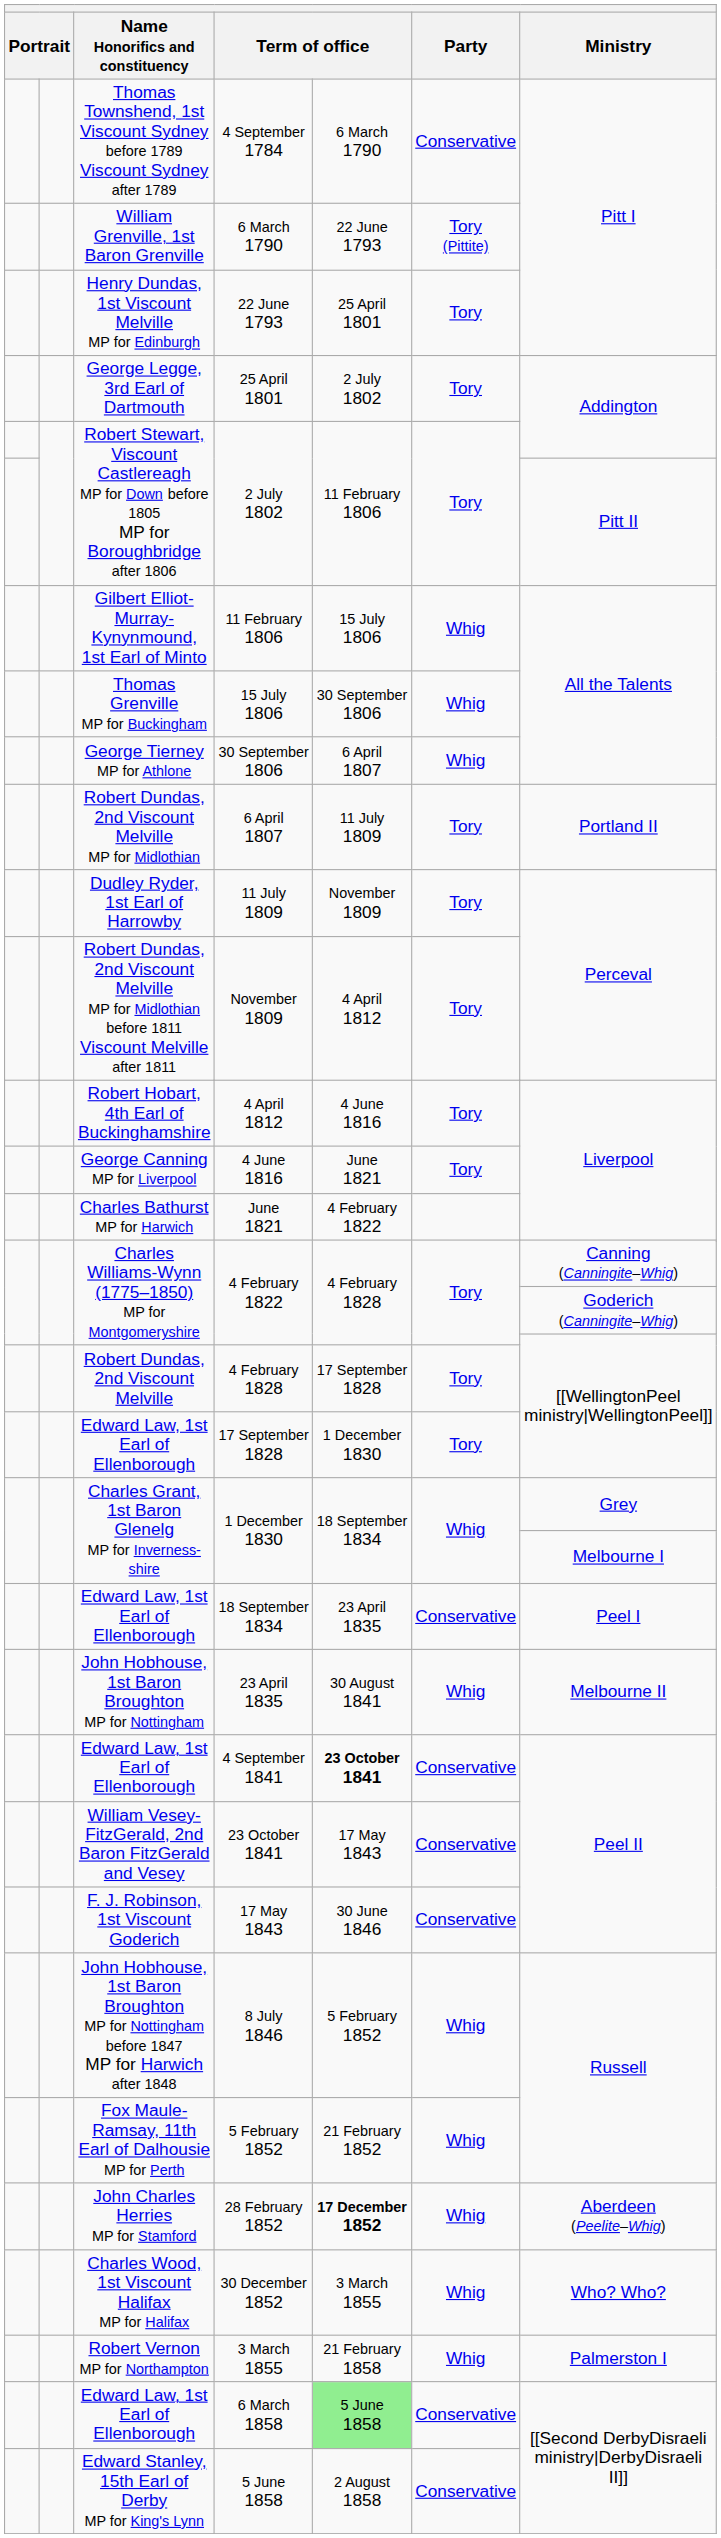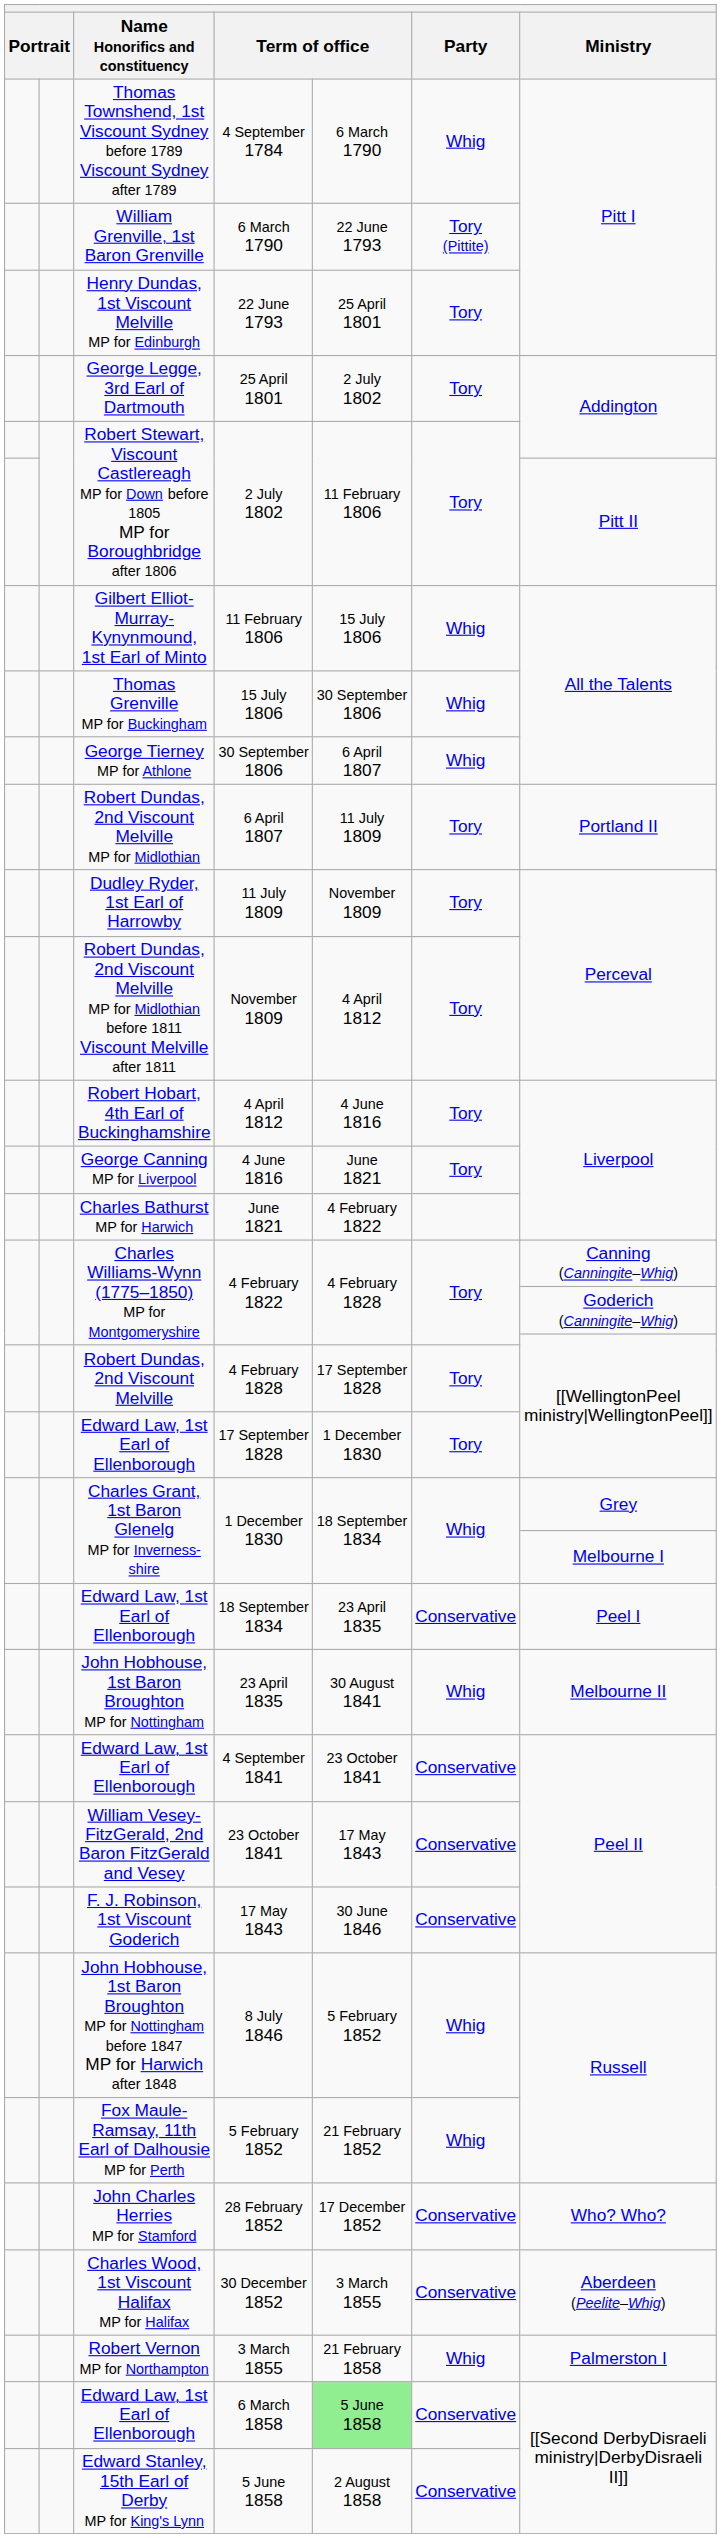(466, 141) Conservative -> (466, 141) Whig
(362, 1768) bold -> (362, 1769) normal
(362, 2216) bold -> (362, 2217) normal
(466, 2216) Whig -> (466, 2216) Conservative
(618, 2216) Aberdeen (Peelite–Whig) -> (618, 2216) Who? Who?
(466, 2292) Whig -> (466, 2292) Conservative
(618, 2292) Who? Who? -> (618, 2292) Aberdeen (Peelite–Whig)
